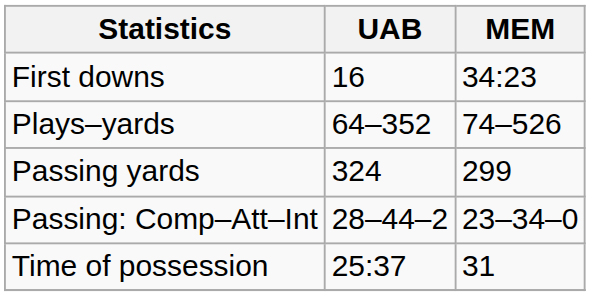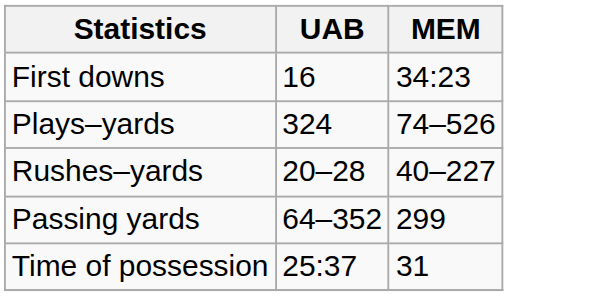(382, 124) 64–352 -> (307, 124) 324
+ row: (107, 171)
(357, 171) 324 -> (332, 218) 64–352
- row: (165, 218)
